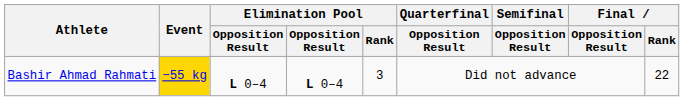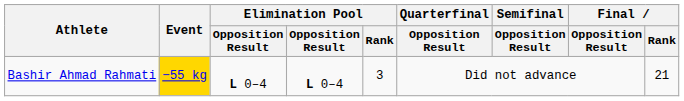(662, 76) 22 -> (662, 76) 21
